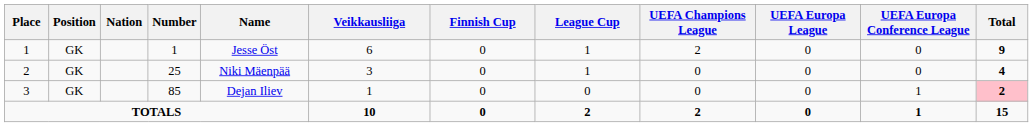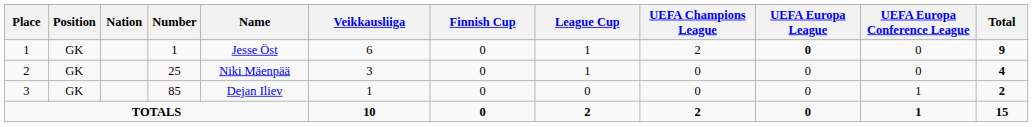(808, 50) normal -> (808, 50) bold
(1002, 91) pink background -> (1002, 91) no background
